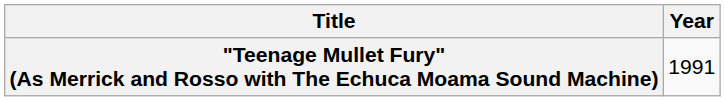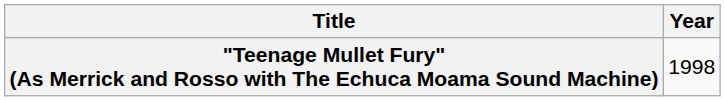(692, 66) 1991 -> (692, 66) 1998
